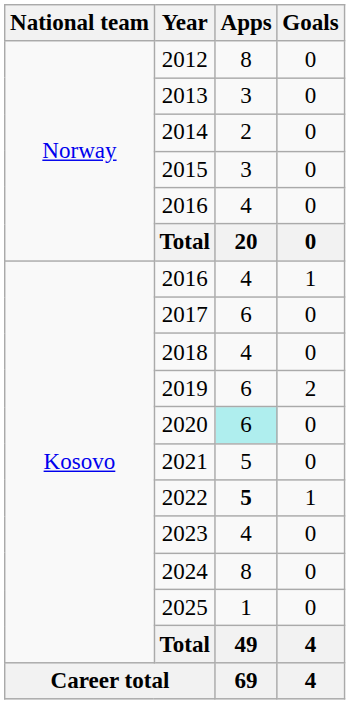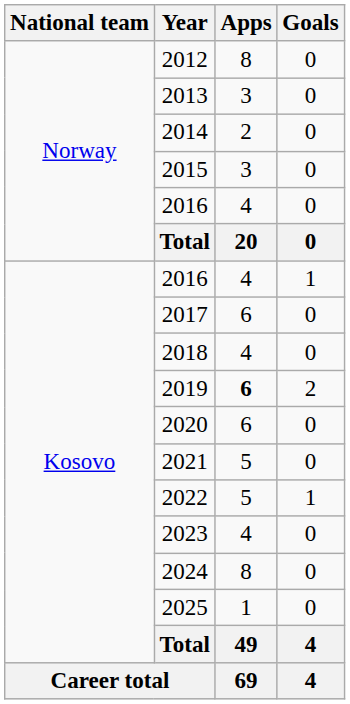(246, 388) normal -> (246, 388) bold
(246, 424) paleturquoise background -> (246, 424) no background
(246, 497) bold -> (246, 497) normal
